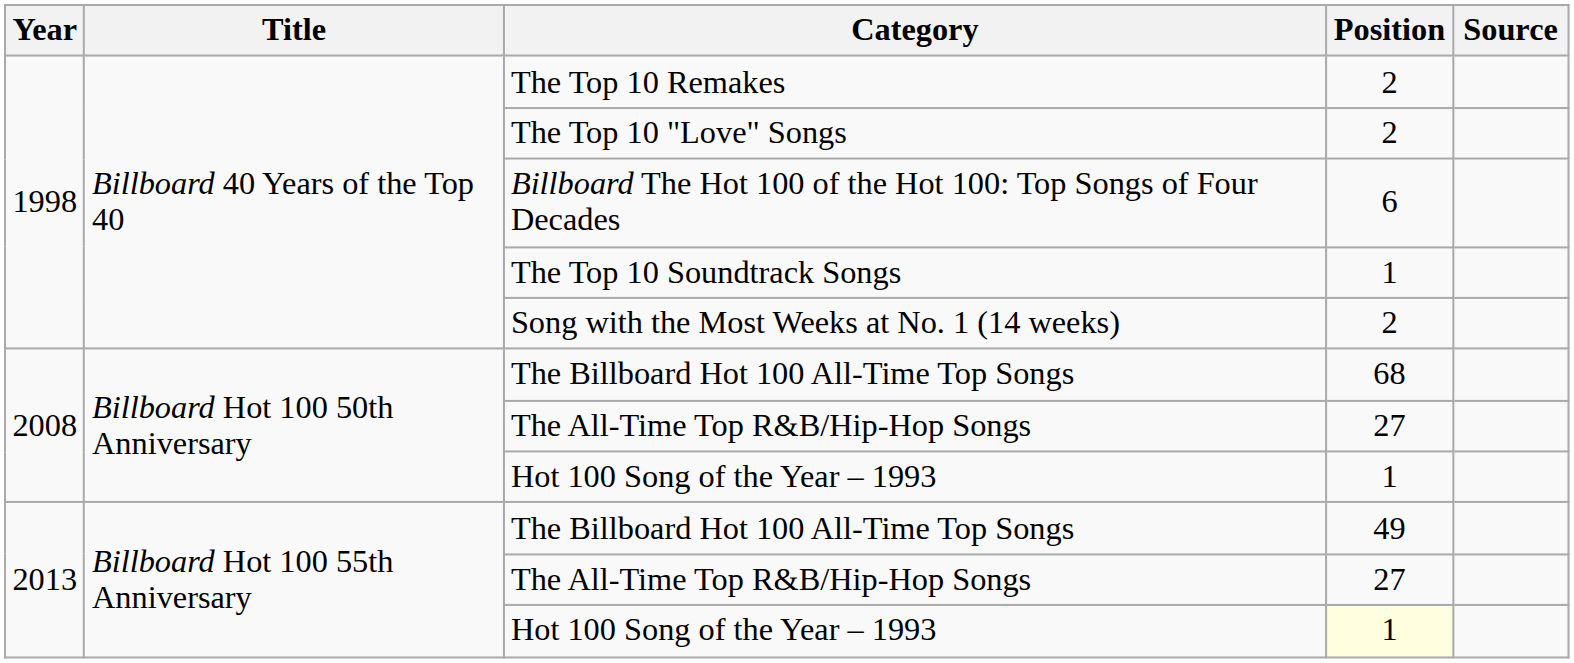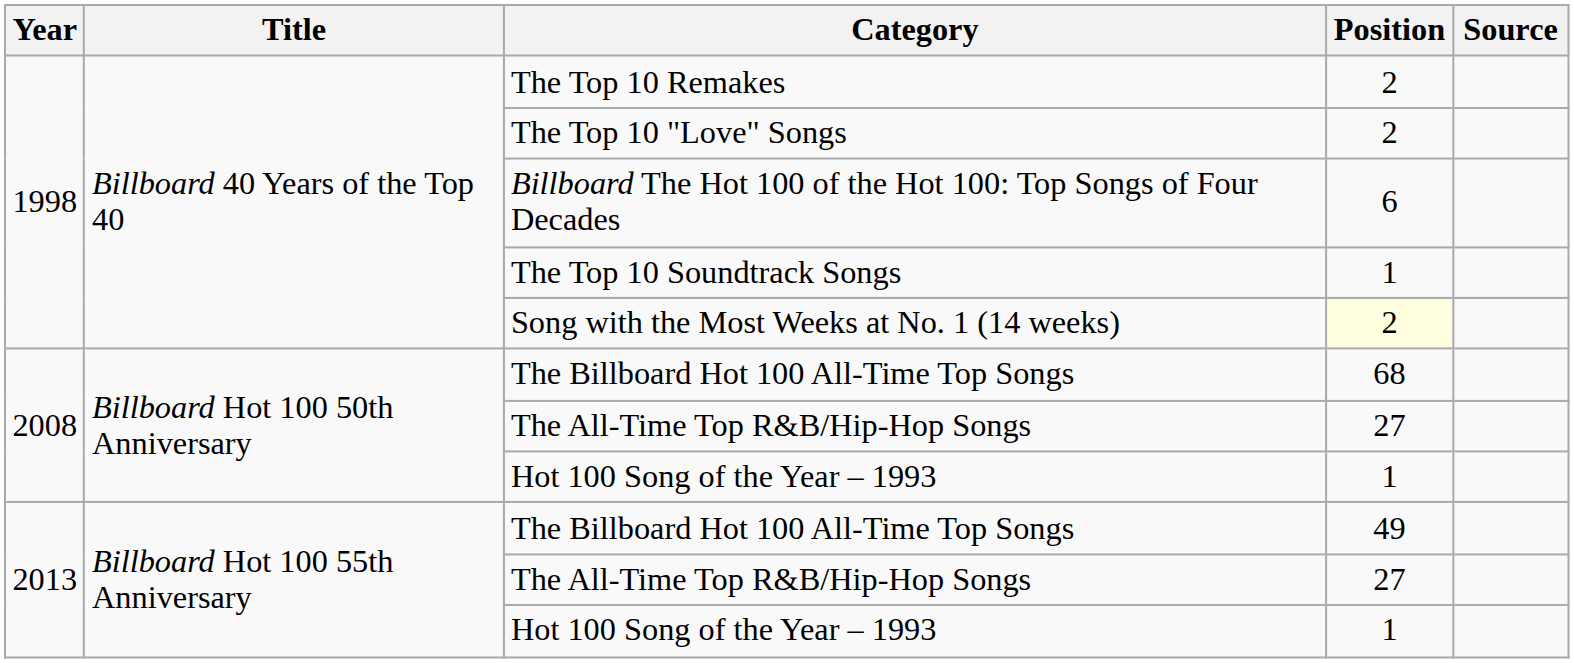(1389, 322) no background -> (1389, 322) lightyellow background
(1389, 630) lightyellow background -> (1389, 630) no background
